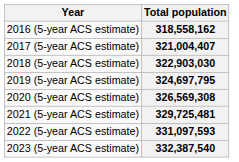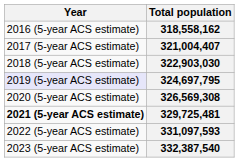(73, 81) no background -> (73, 81) lavender background
(73, 115) normal -> (75, 115) bold
